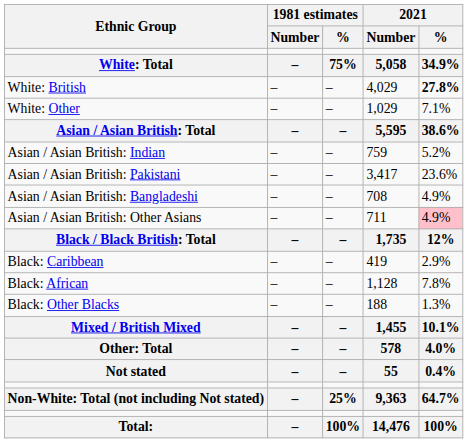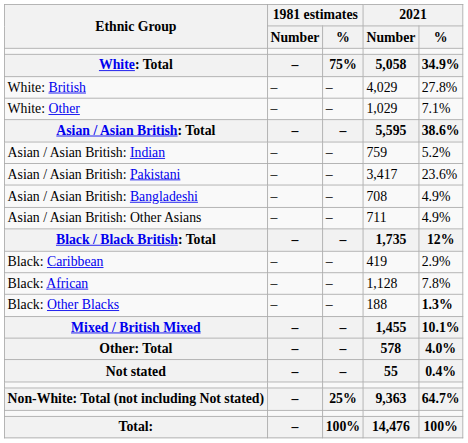(441, 87) bold -> (439, 87) normal
(436, 218) pink background -> (436, 218) no background
(436, 305) normal -> (437, 305) bold
